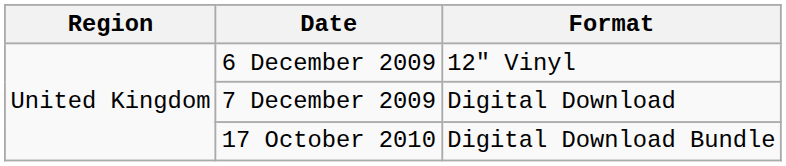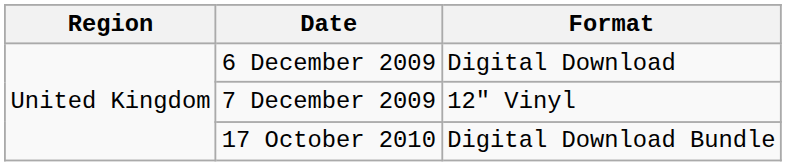(512, 63) 12" Vinyl -> (561, 63) Digital Download
(561, 102) Digital Download -> (512, 102) 12" Vinyl
